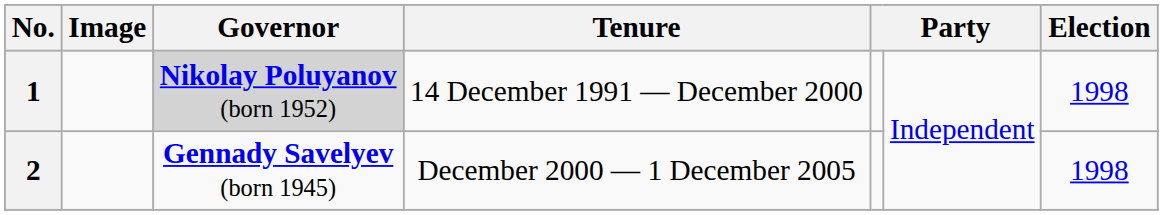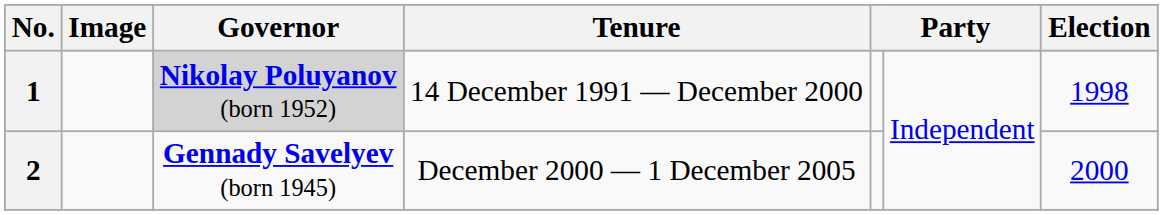(1099, 170) 1998 -> (1099, 170) 2000
